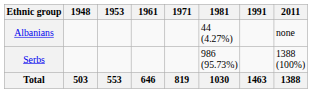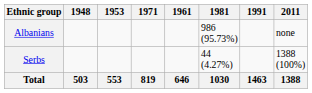columns swapped: (148, 12) <-> (182, 12)
(217, 33) 44 (4.27%) -> (219, 33) 986 (95.73%)
(219, 59) 986 (95.73%) -> (217, 59) 44 (4.27%)
